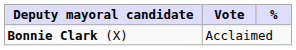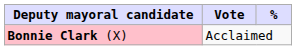(68, 35) no background -> (68, 35) pink background
